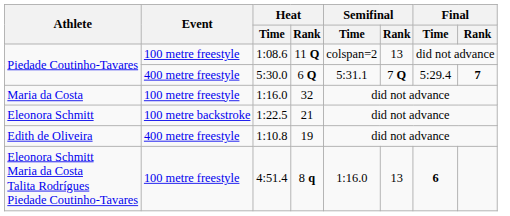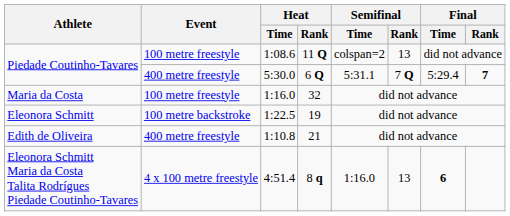(307, 116) 21 -> (315, 116) 19
(307, 136) 19 -> (315, 136) 21
(192, 178) 100 metre freestyle -> (201, 178) 4 x 100 metre freestyle
